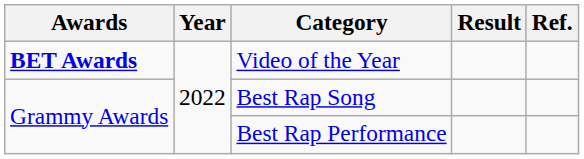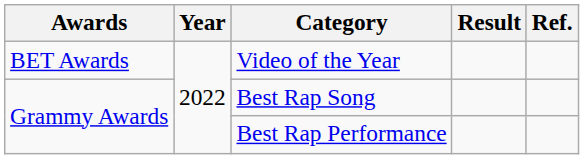(74, 60) bold -> (69, 60) normal
